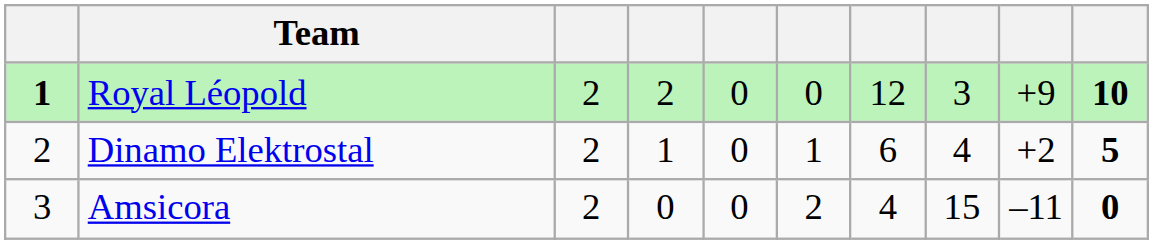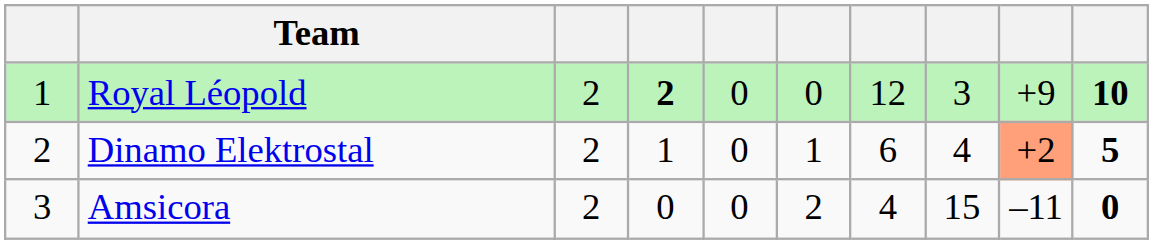(42, 91) bold -> (42, 91) normal
(665, 91) normal -> (665, 91) bold
(1036, 149) no background -> (1036, 149) lightsalmon background
